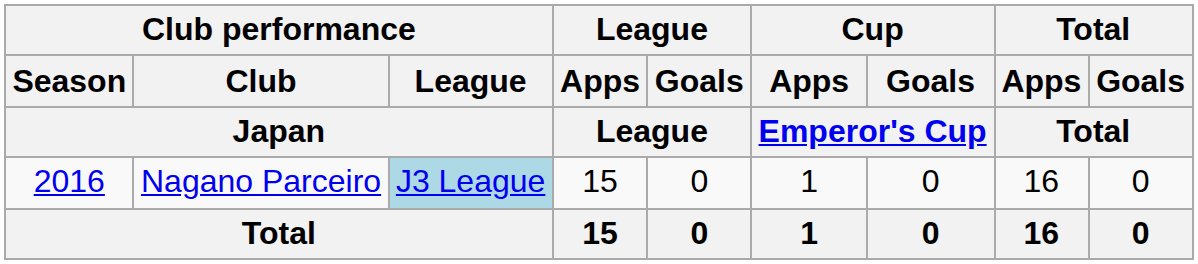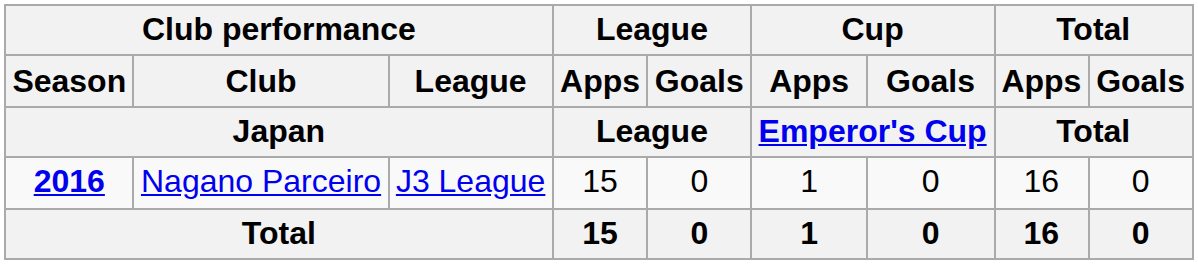(69, 182) normal -> (69, 182) bold
(471, 182) lightblue background -> (471, 182) no background
